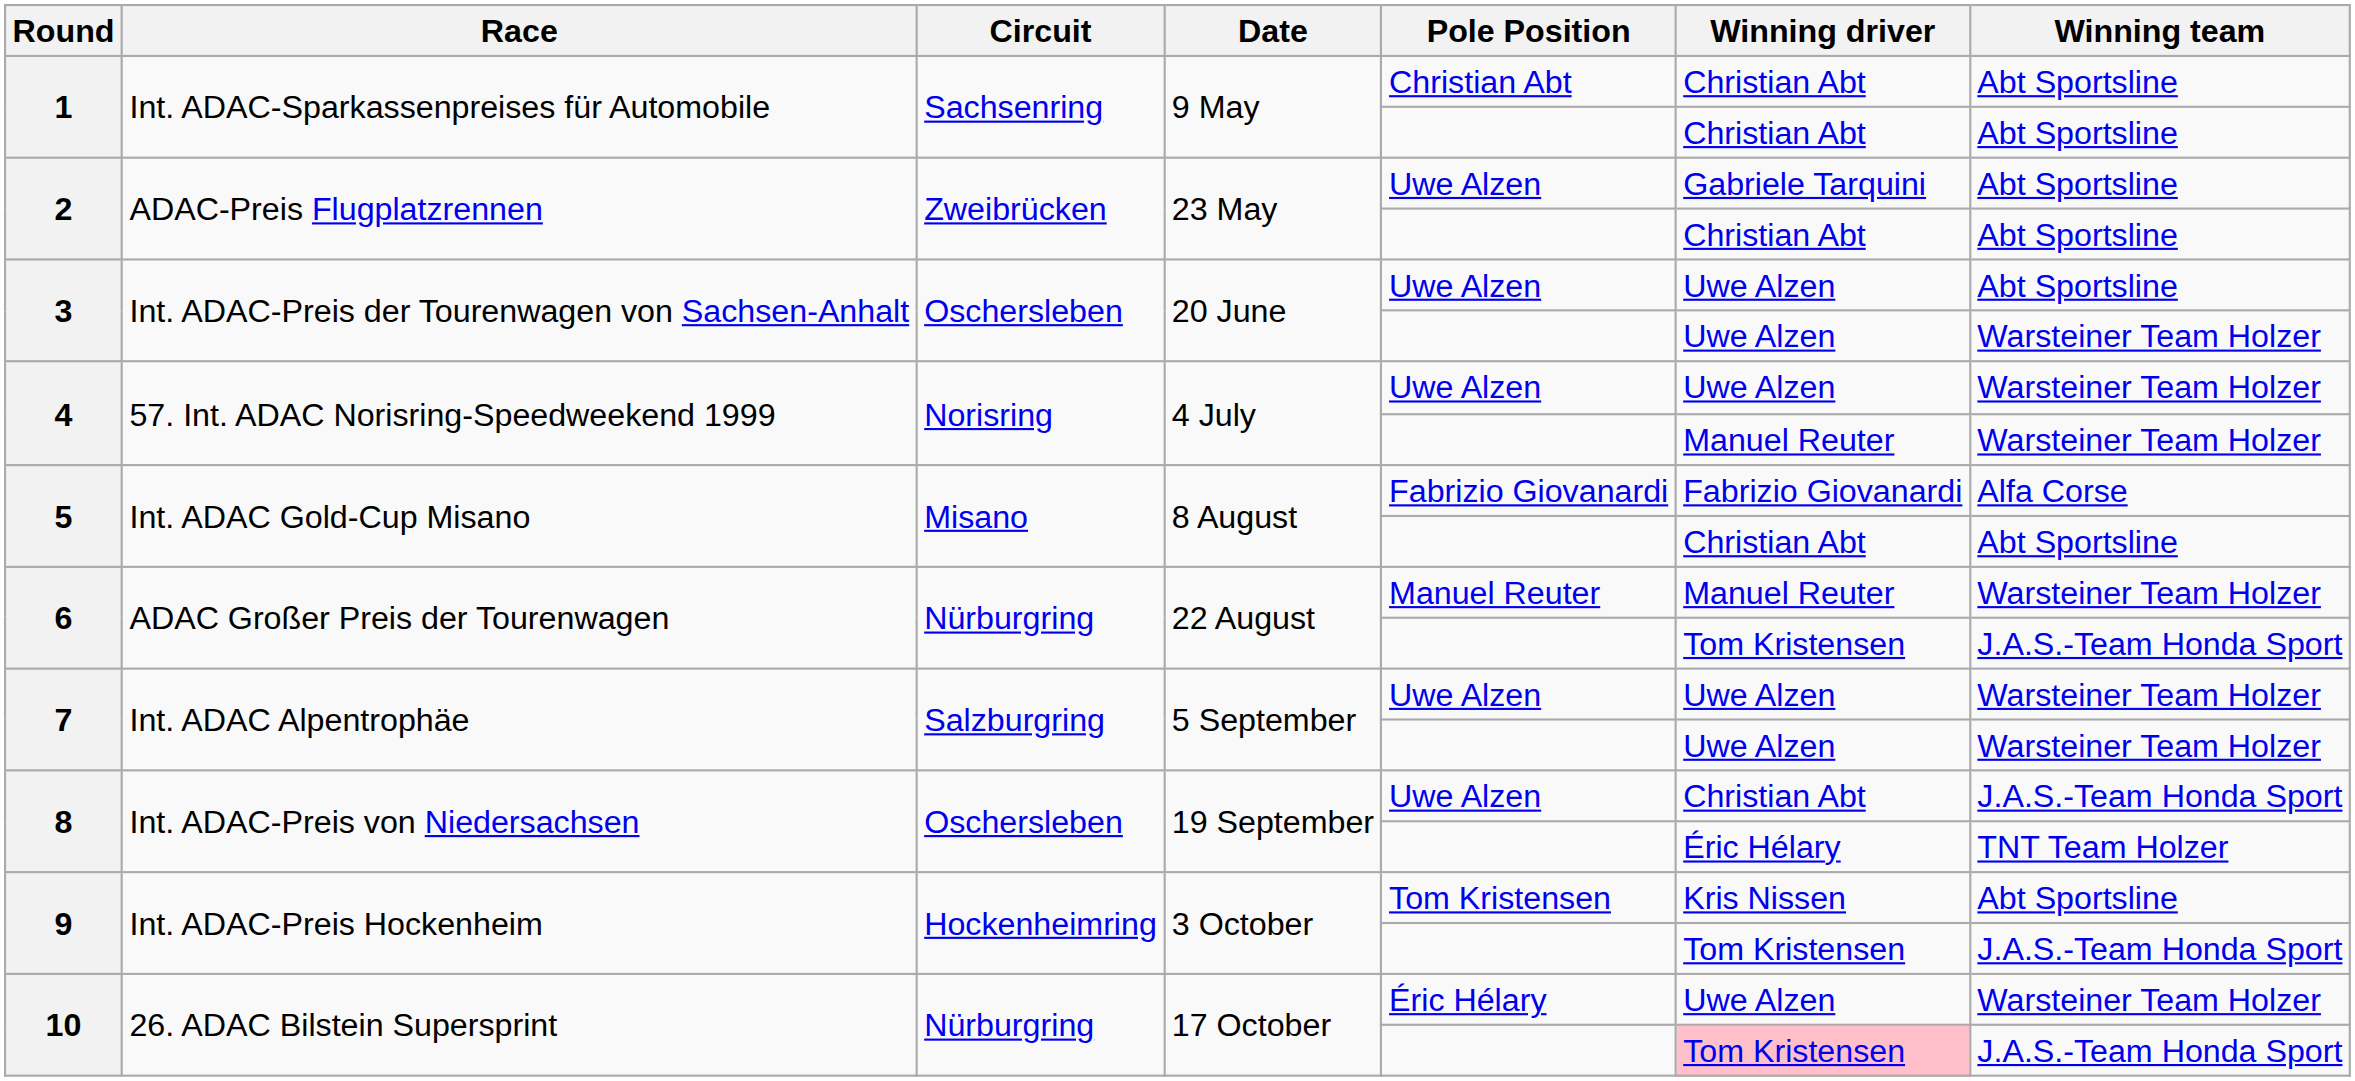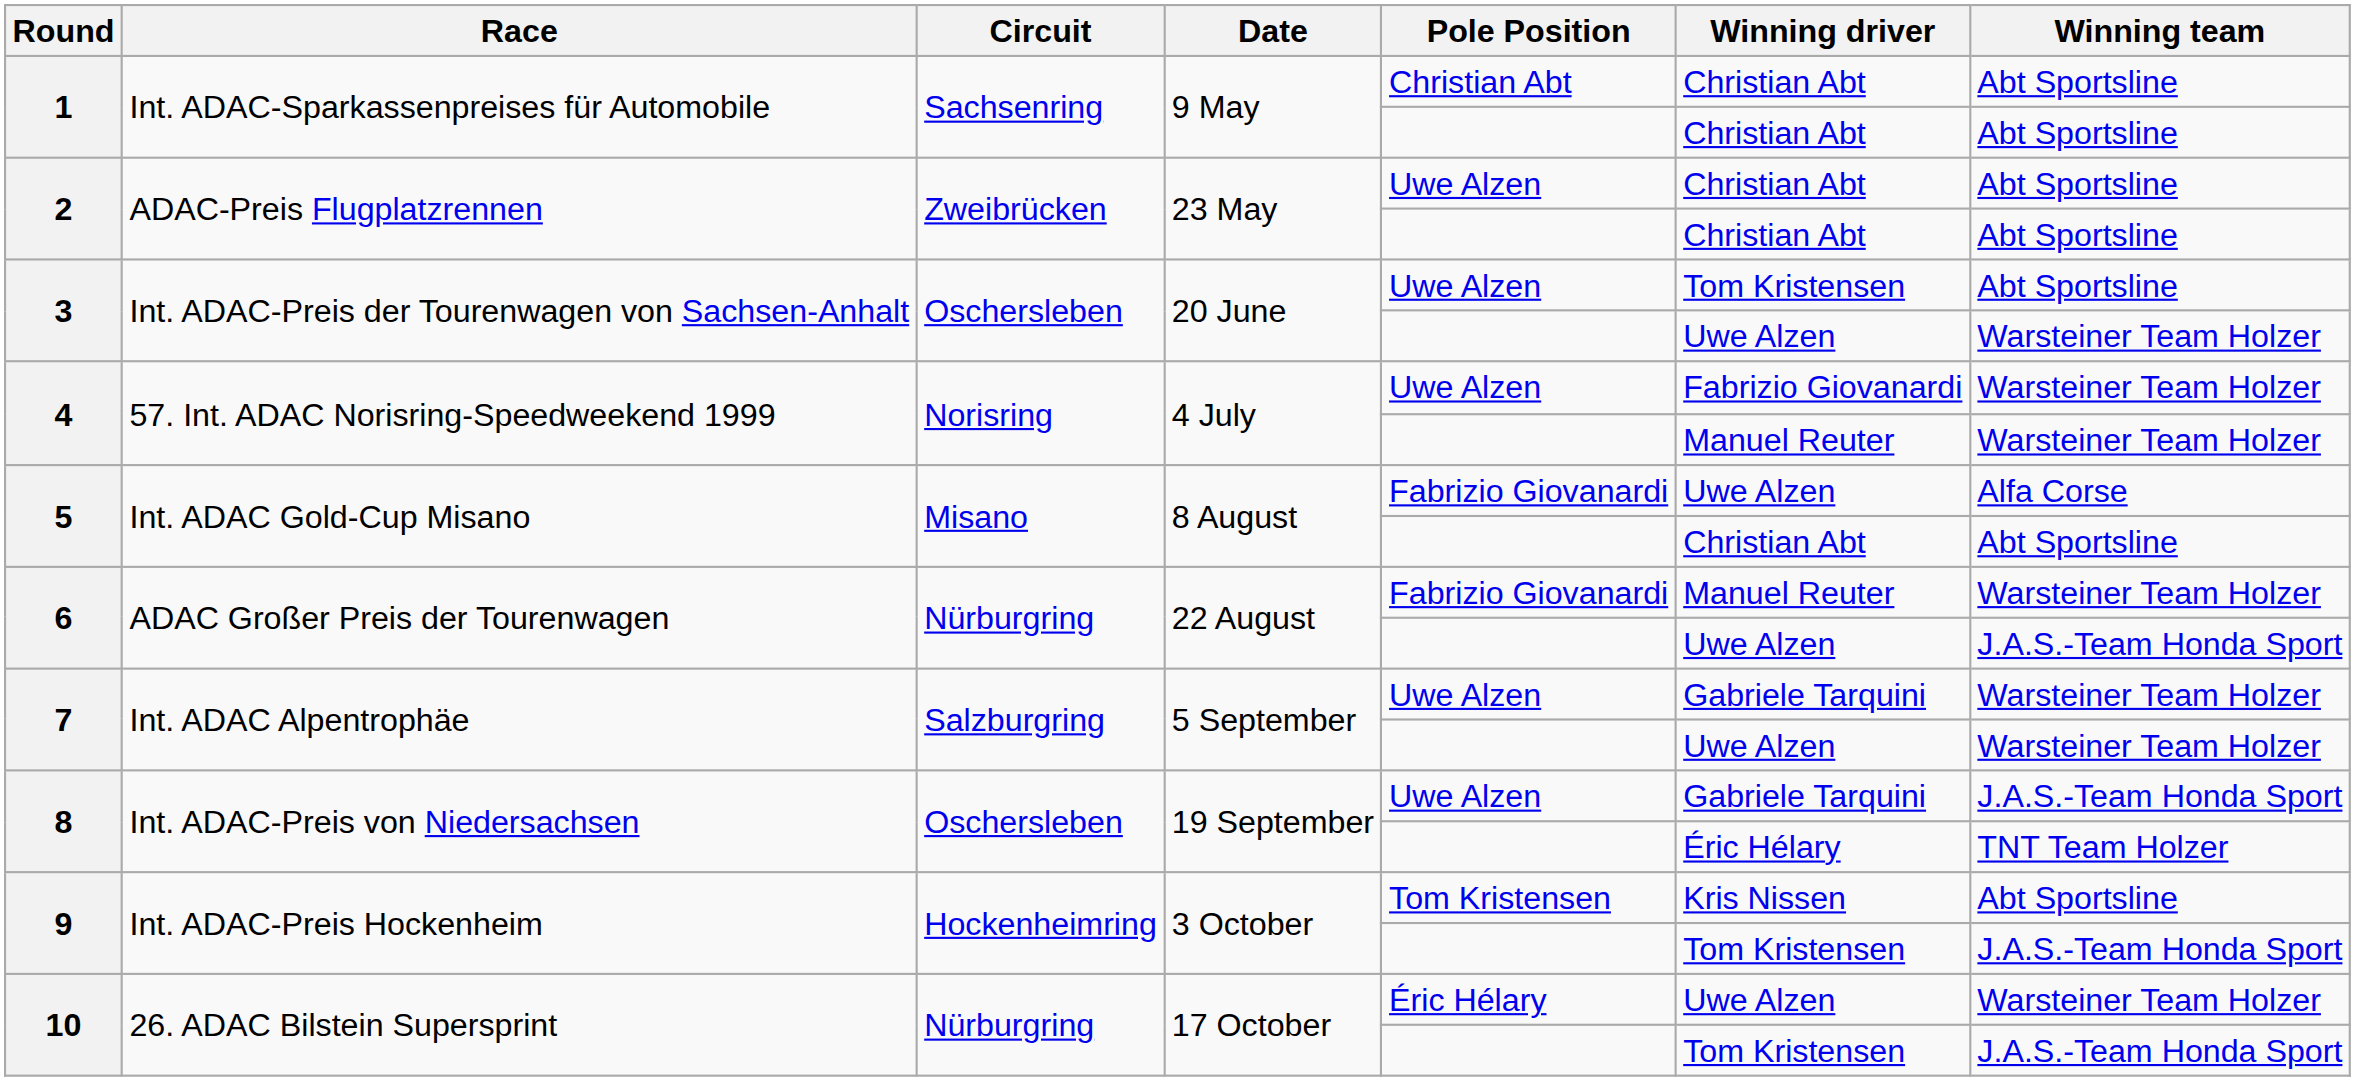(1805, 184) Gabriele Tarquini -> (1774, 184) Christian Abt
(1759, 286) Uwe Alzen -> (1794, 286) Tom Kristensen
(1759, 388) Uwe Alzen -> (1823, 388) Fabrizio Giovanardi
(1823, 490) Fabrizio Giovanardi -> (1759, 490) Uwe Alzen
(1495, 592) Manuel Reuter -> (1529, 592) Fabrizio Giovanardi
(1794, 643) Tom Kristensen -> (1759, 643) Uwe Alzen
(1759, 694) Uwe Alzen -> (1805, 694) Gabriele Tarquini
(1774, 796) Christian Abt -> (1805, 796) Gabriele Tarquini
(1794, 1051) pink background -> (1794, 1051) no background
